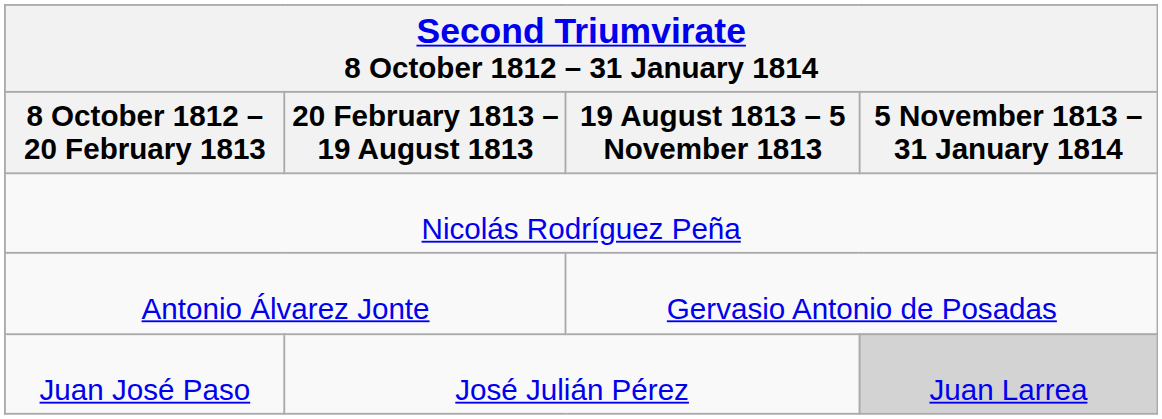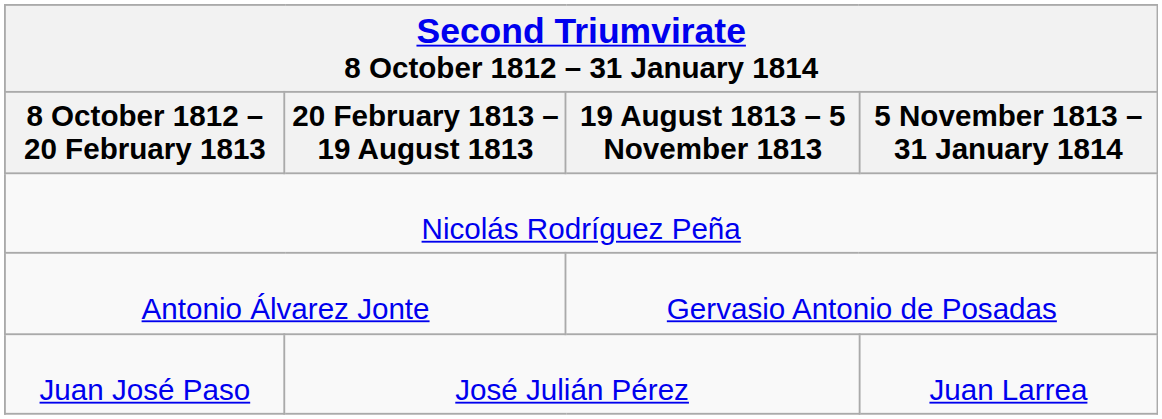(1008, 389) lightgrey background -> (1008, 389) no background
